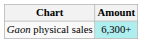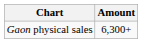(116, 30) paleturquoise background -> (116, 30) no background
